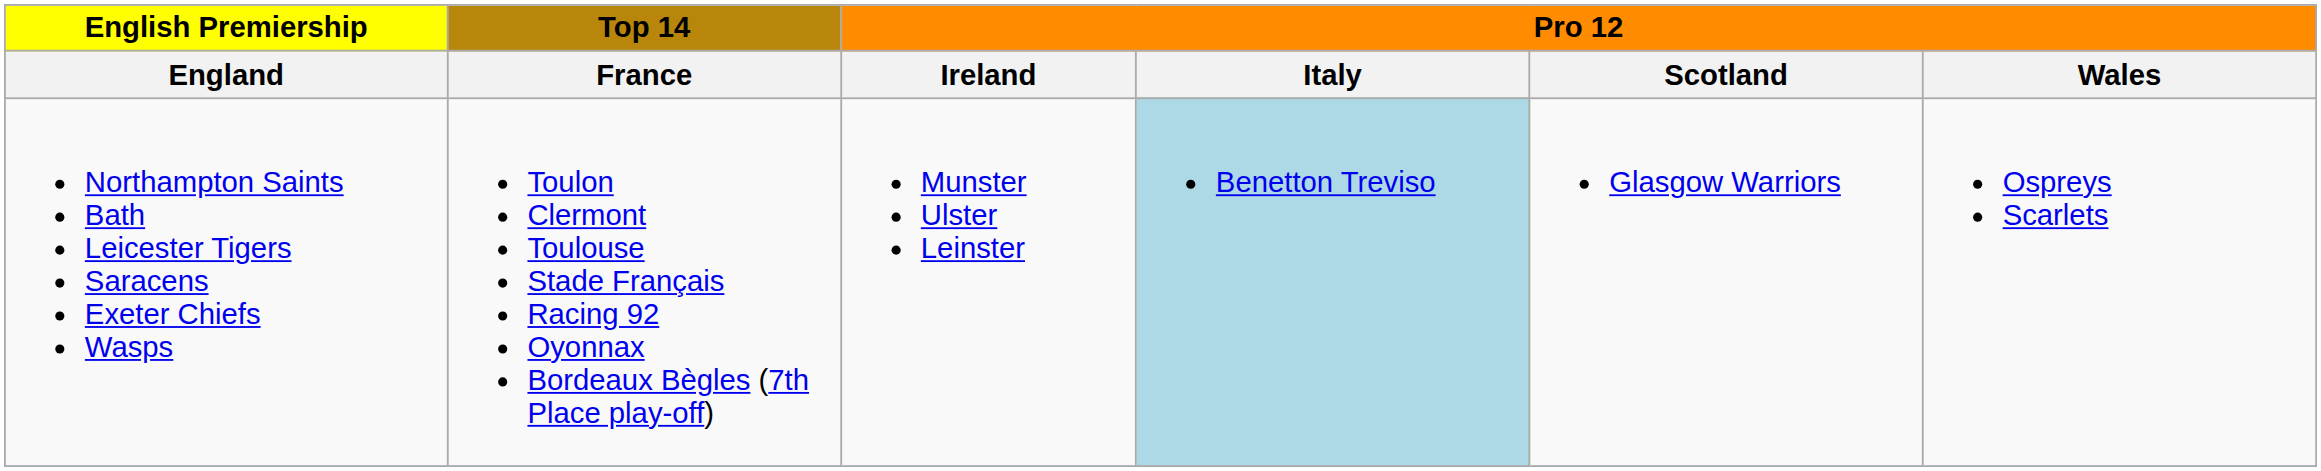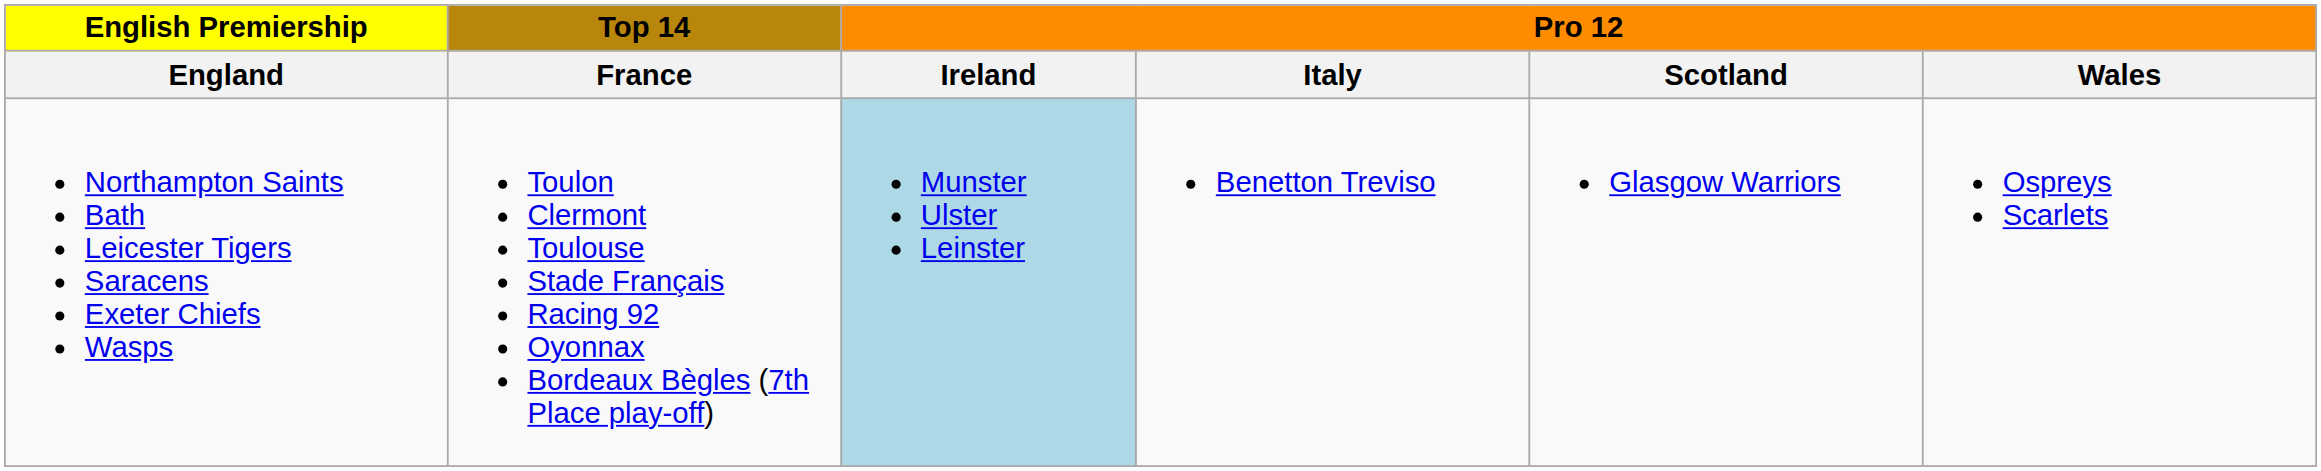(988, 216) no background -> (988, 216) lightblue background
(1333, 183) lightblue background -> (1333, 183) no background
